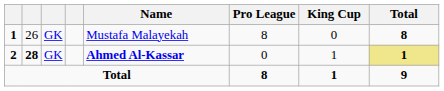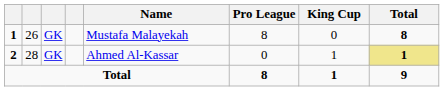(32, 55) bold -> (32, 55) normal
(135, 55) bold -> (132, 55) normal
